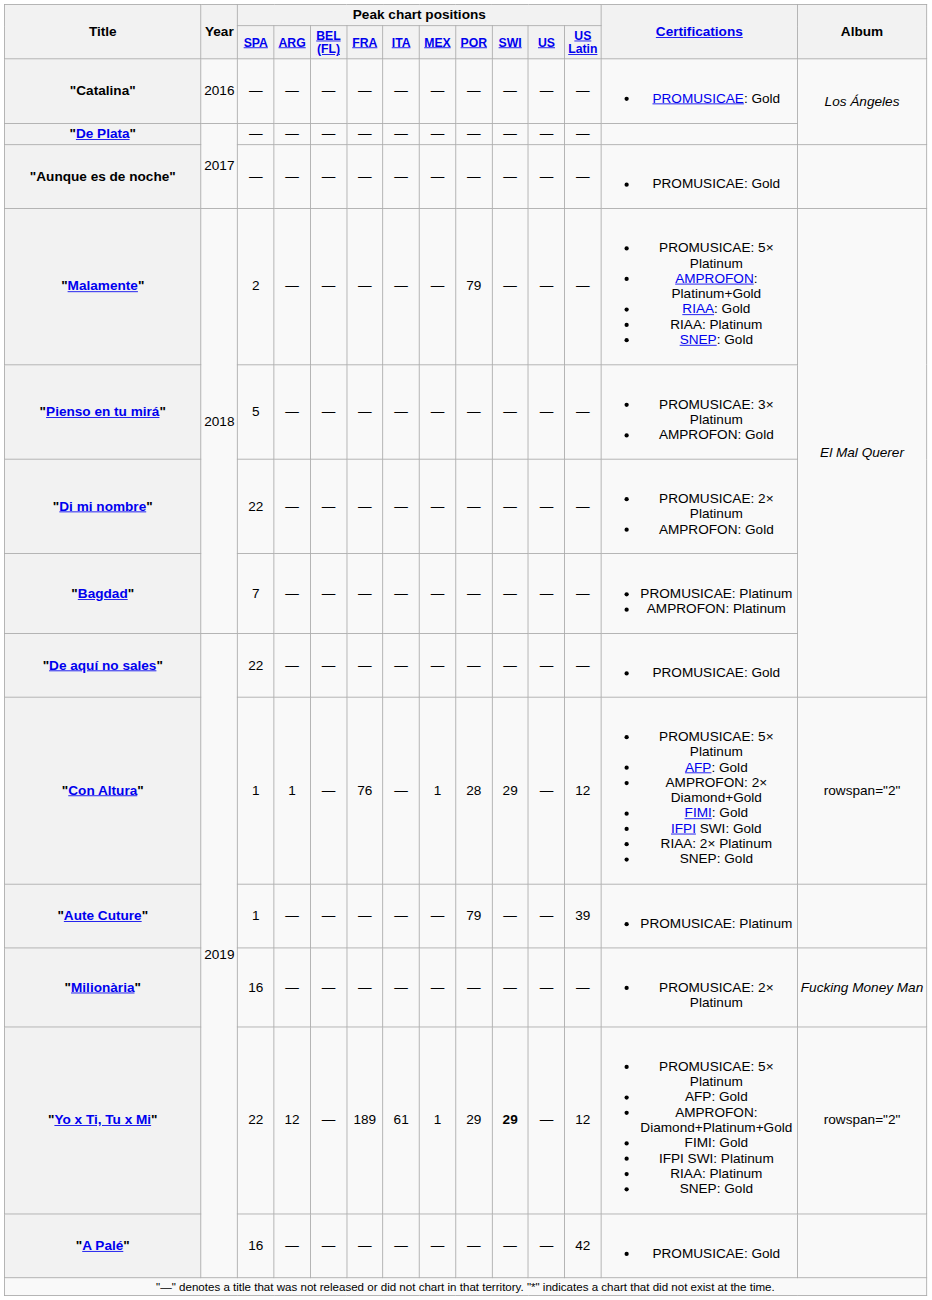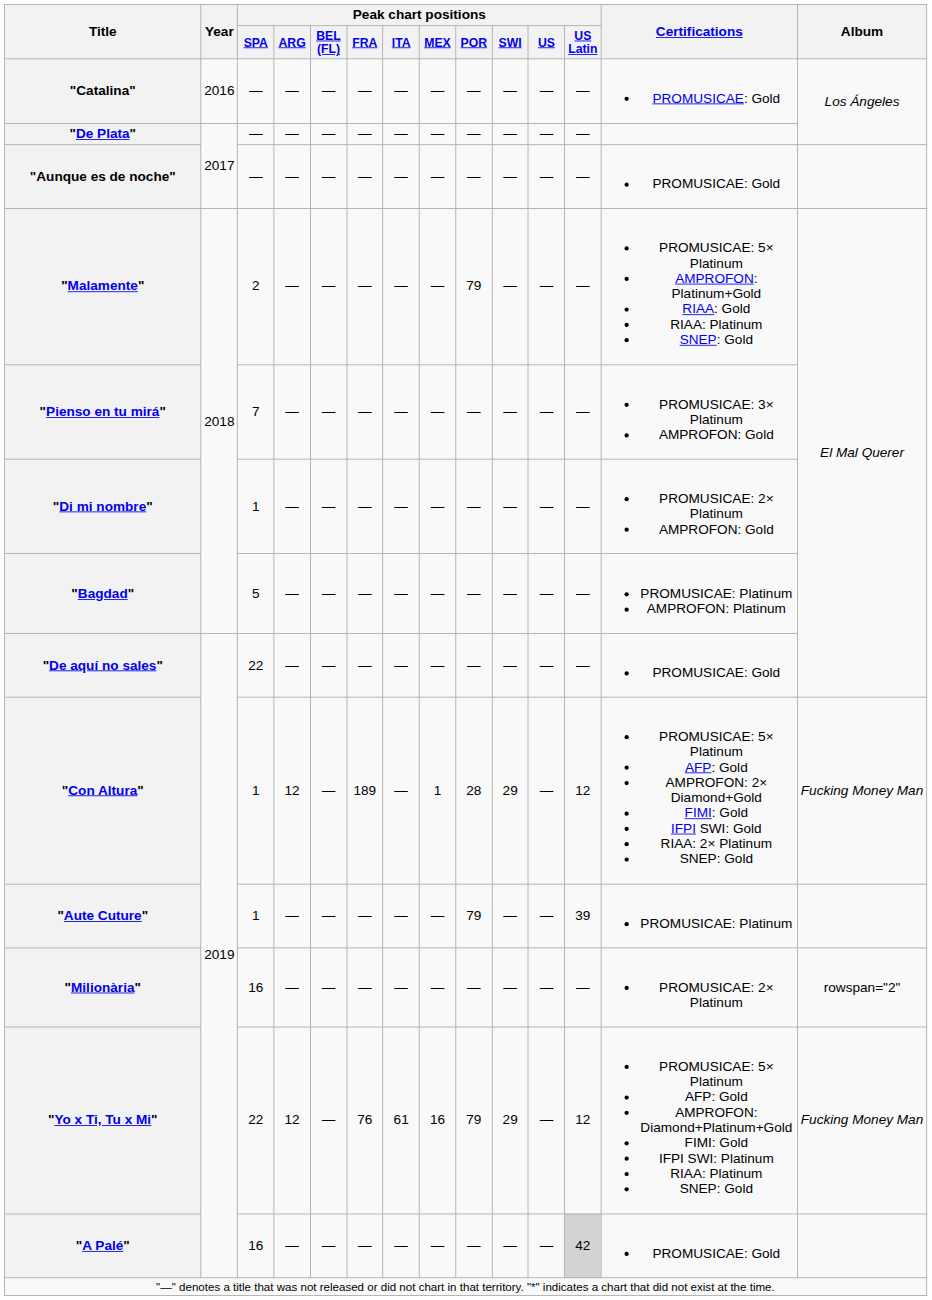(256, 411) 5 -> (256, 411) 7
(256, 506) 22 -> (256, 506) 1
(256, 593) 7 -> (256, 593) 5
(292, 790) 1 -> (292, 790) 12
(365, 790) 76 -> (365, 790) 189
(862, 790) rowspan="2" -> (862, 790) Fucking Money Man
(862, 987) Fucking Money Man -> (862, 987) rowspan="2"
(365, 1120) 189 -> (365, 1120) 76
(437, 1120) 1 -> (437, 1120) 16
(474, 1120) 29 -> (474, 1120) 79
(510, 1120) bold -> (510, 1120) normal
(862, 1120) rowspan="2" -> (862, 1120) Fucking Money Man
(583, 1245) no background -> (583, 1245) lightgrey background
